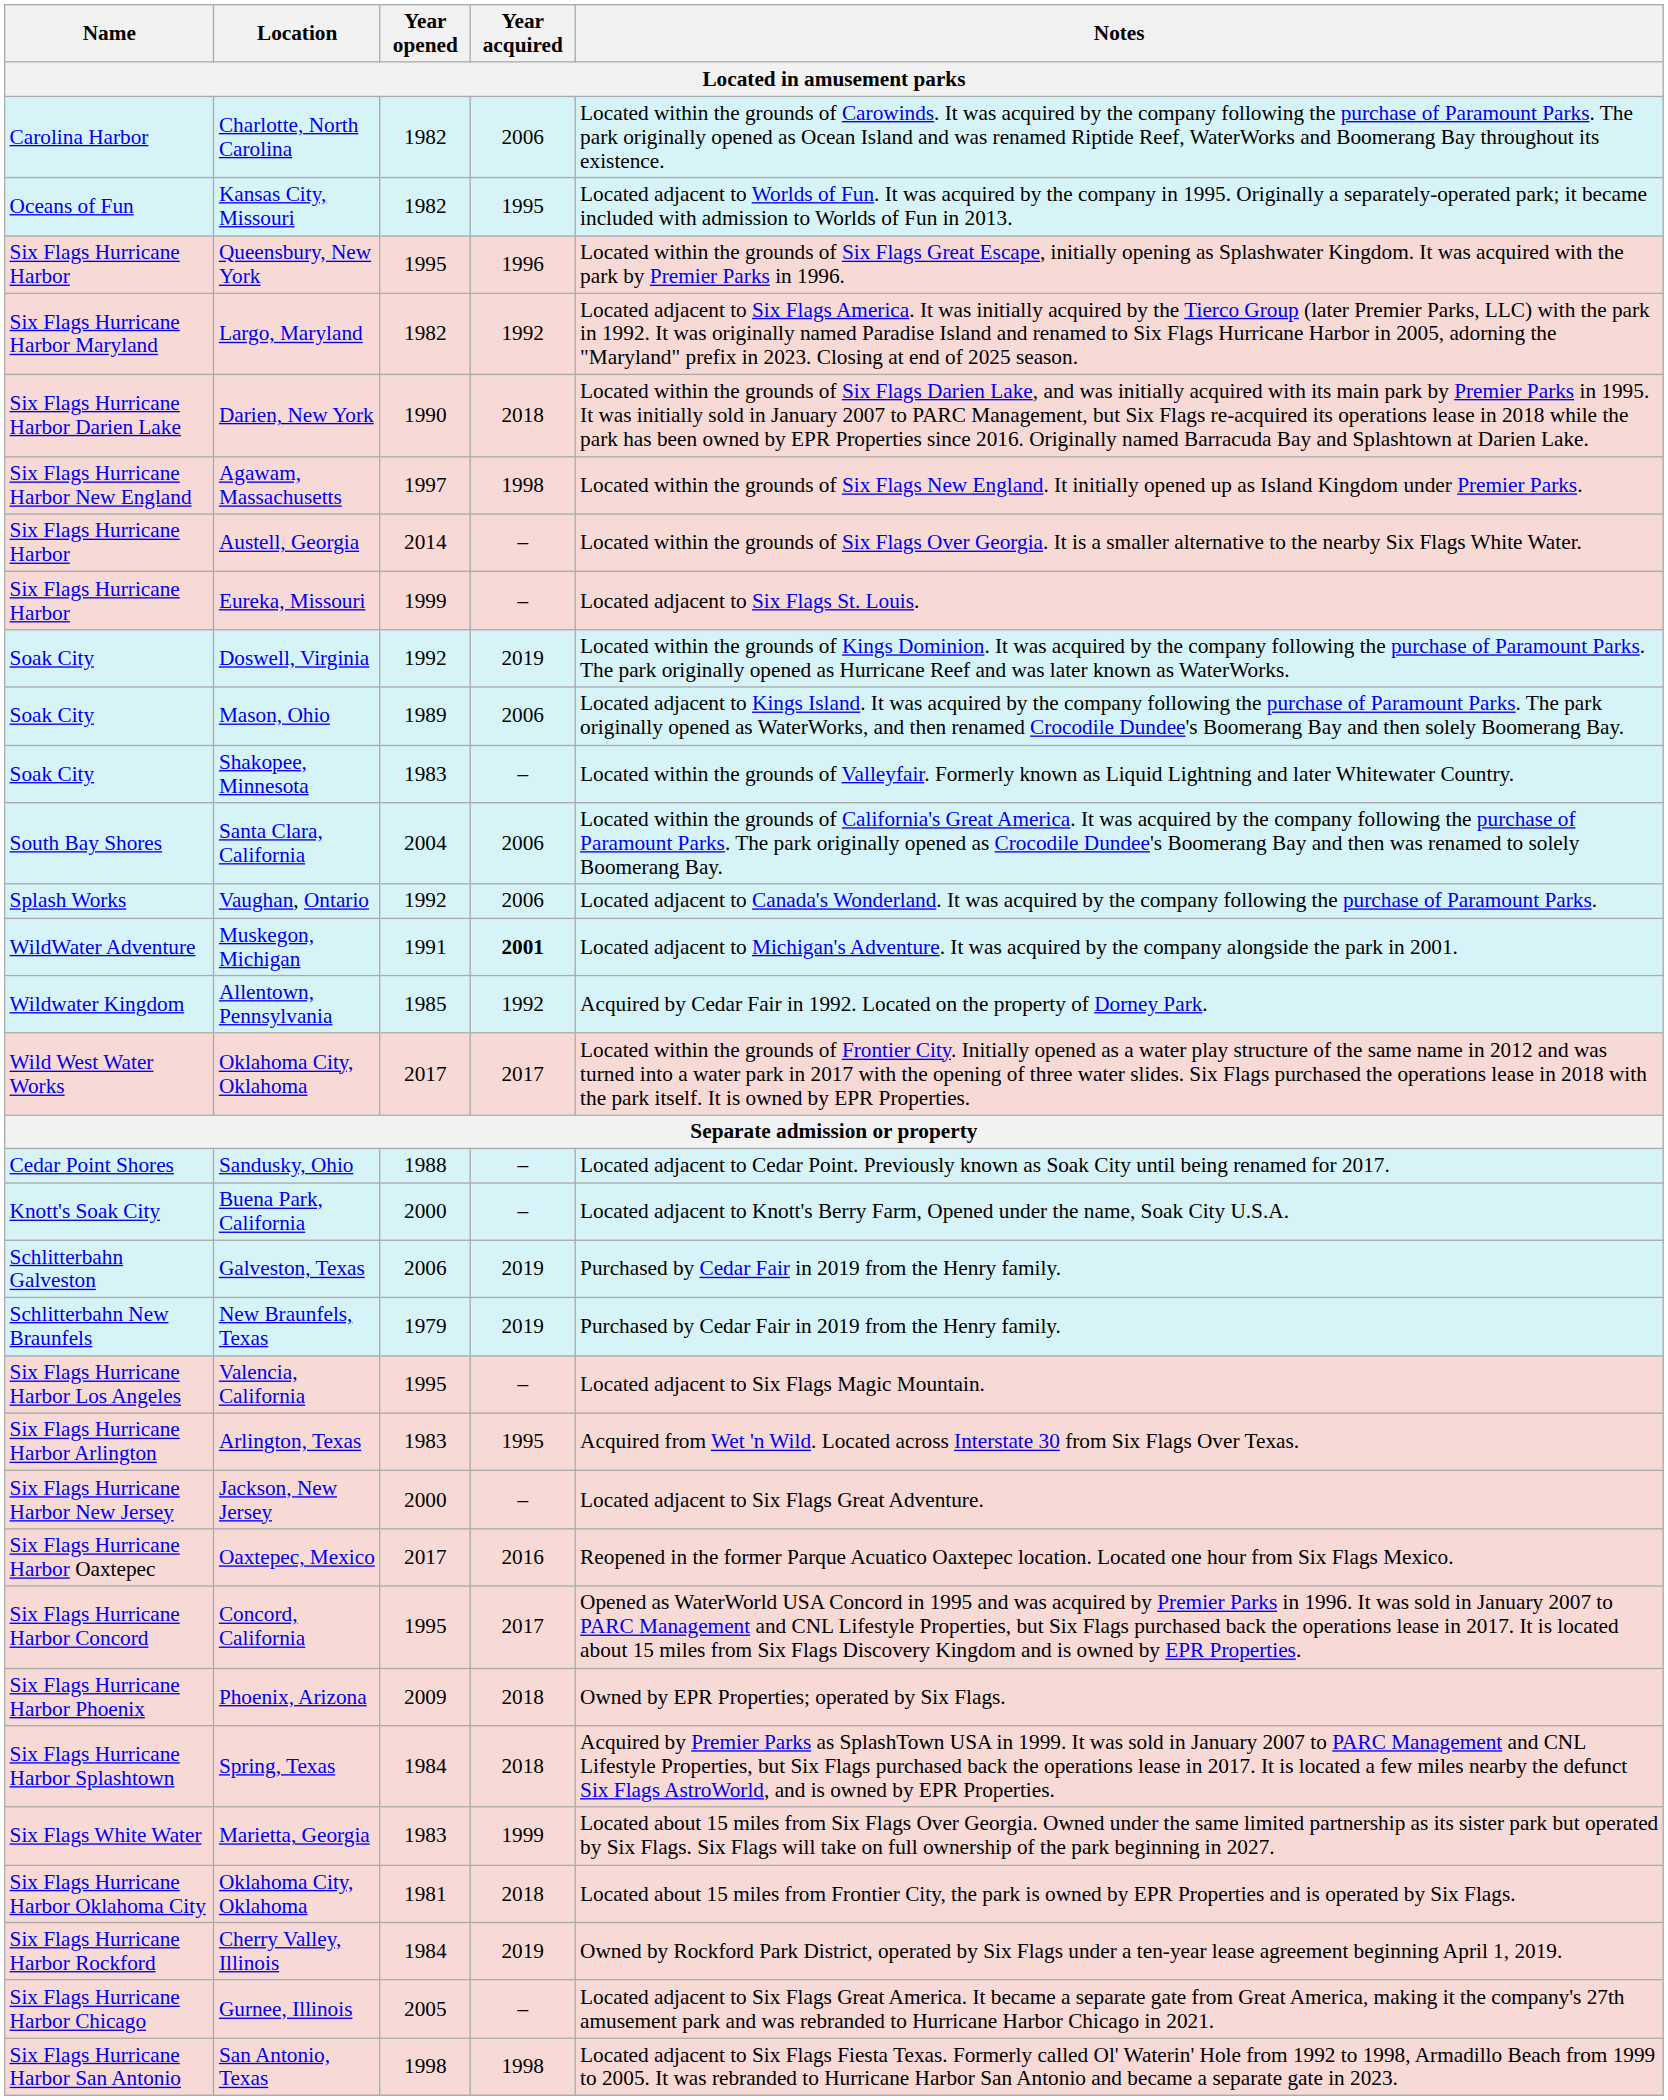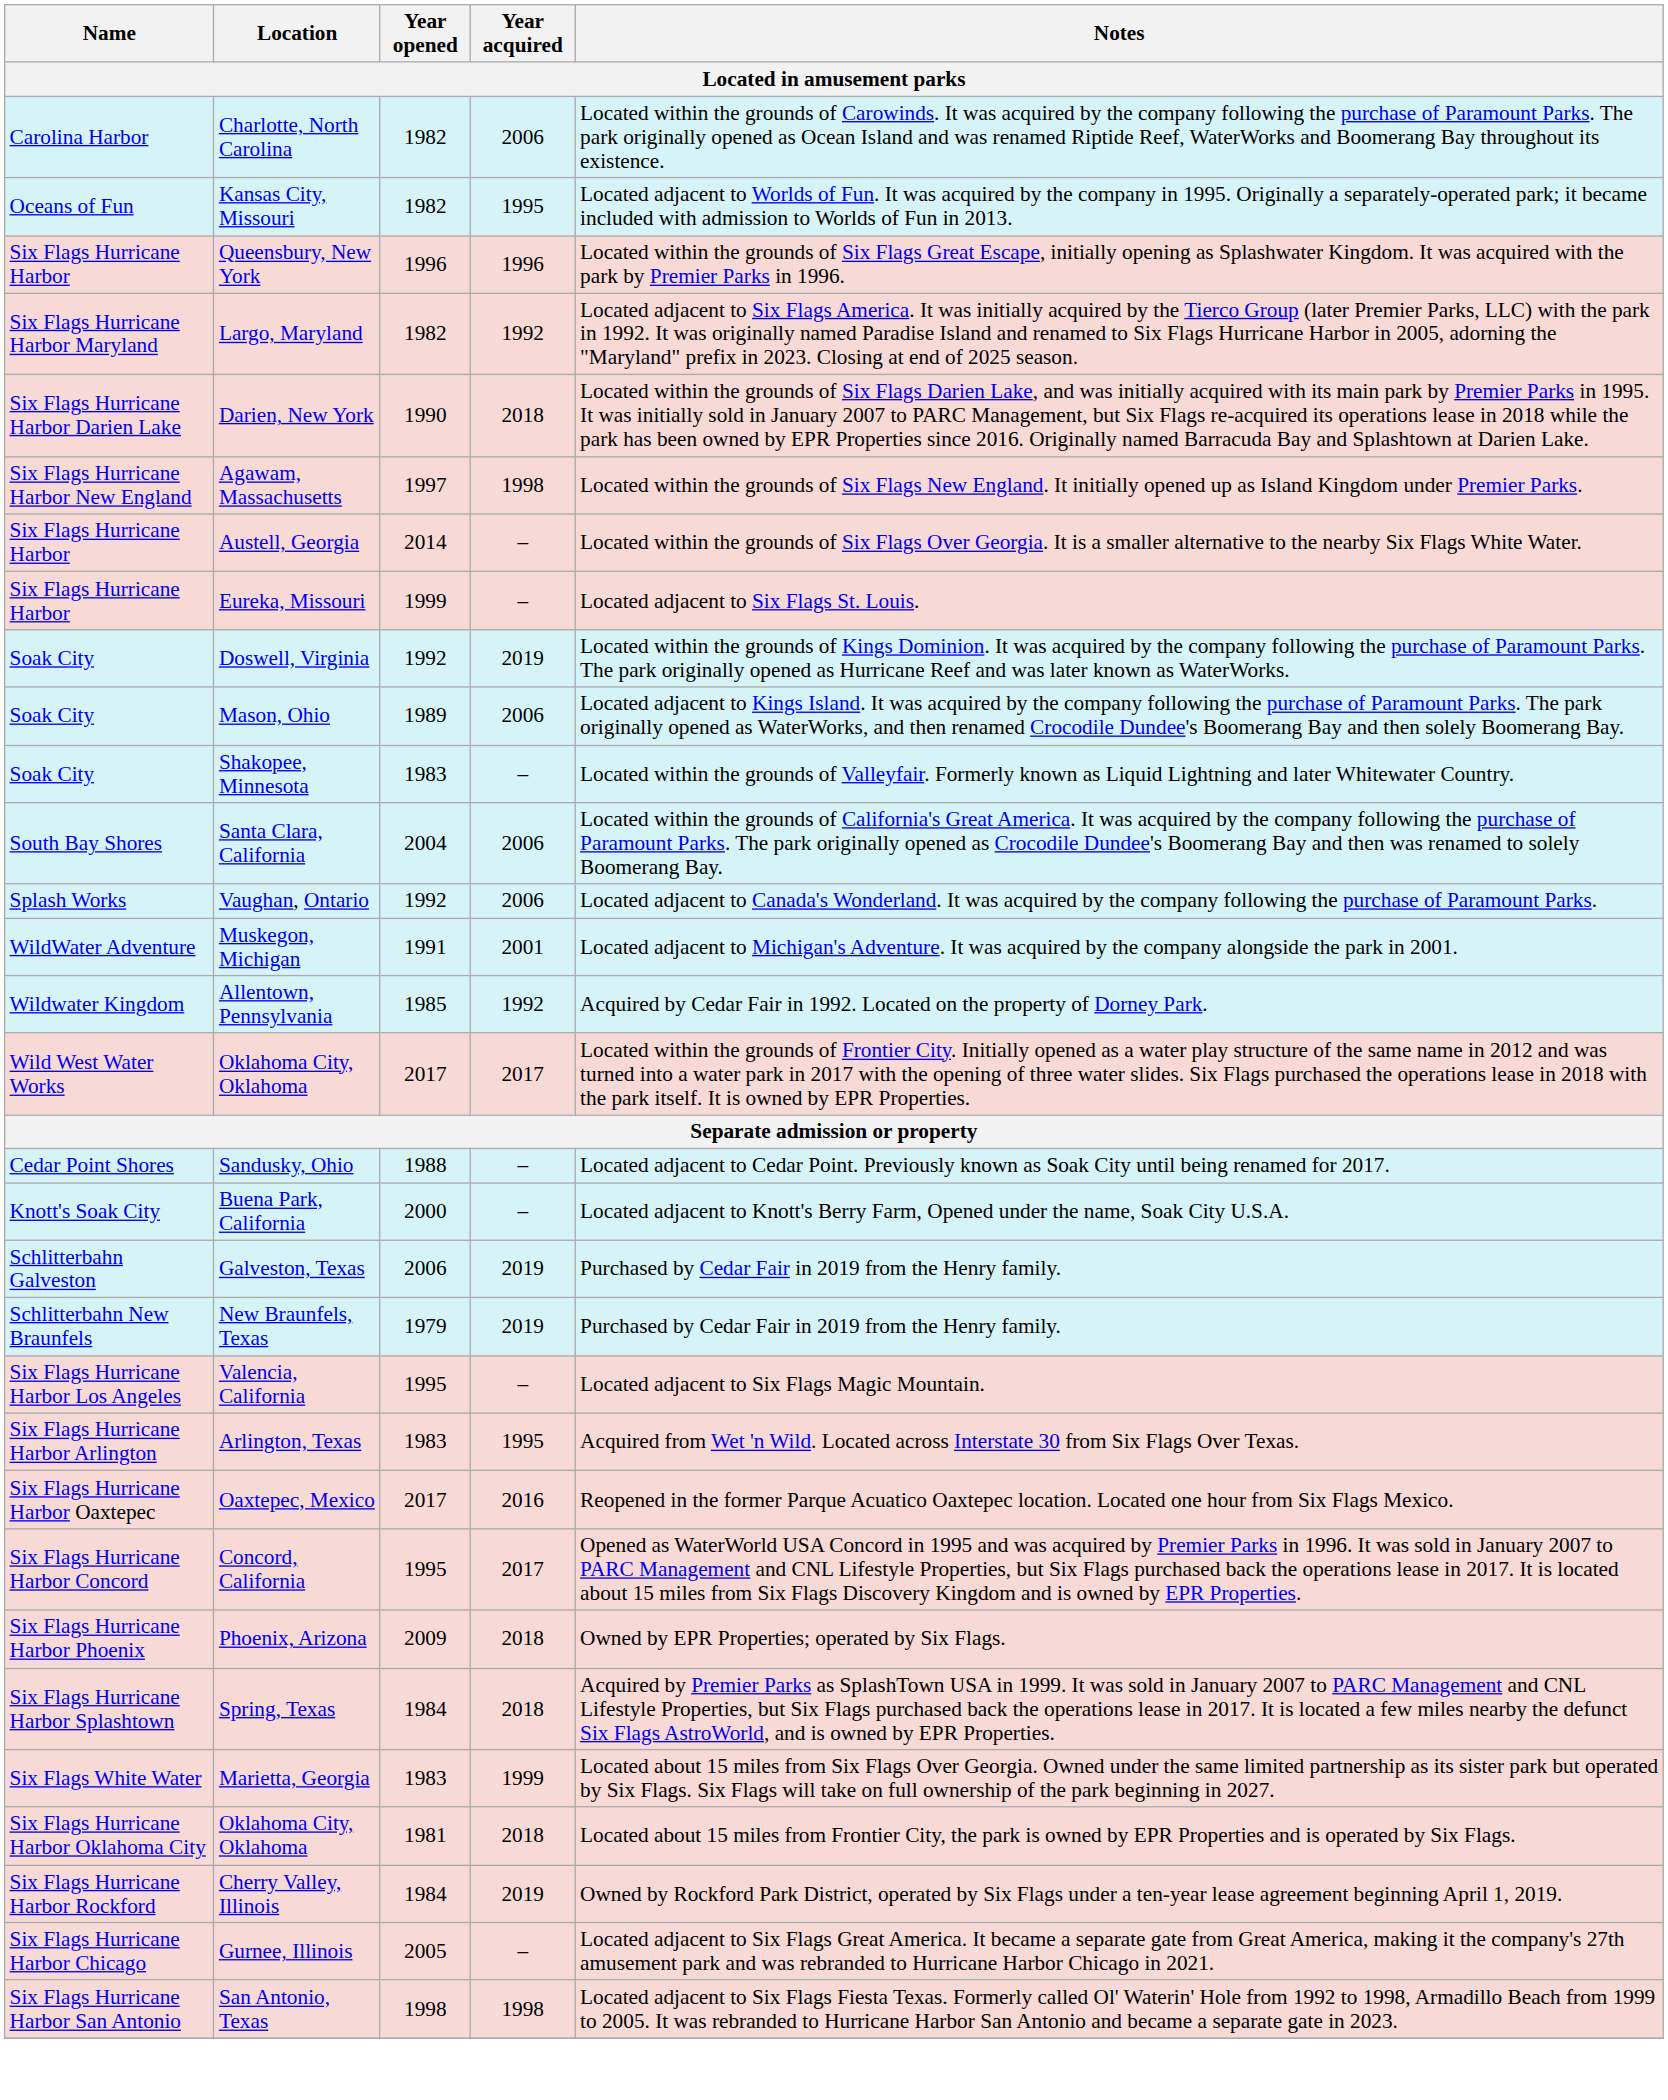(425, 264) 1995 -> (425, 264) 1996
(523, 946) bold -> (523, 946) normal
- row: (95, 1499)
